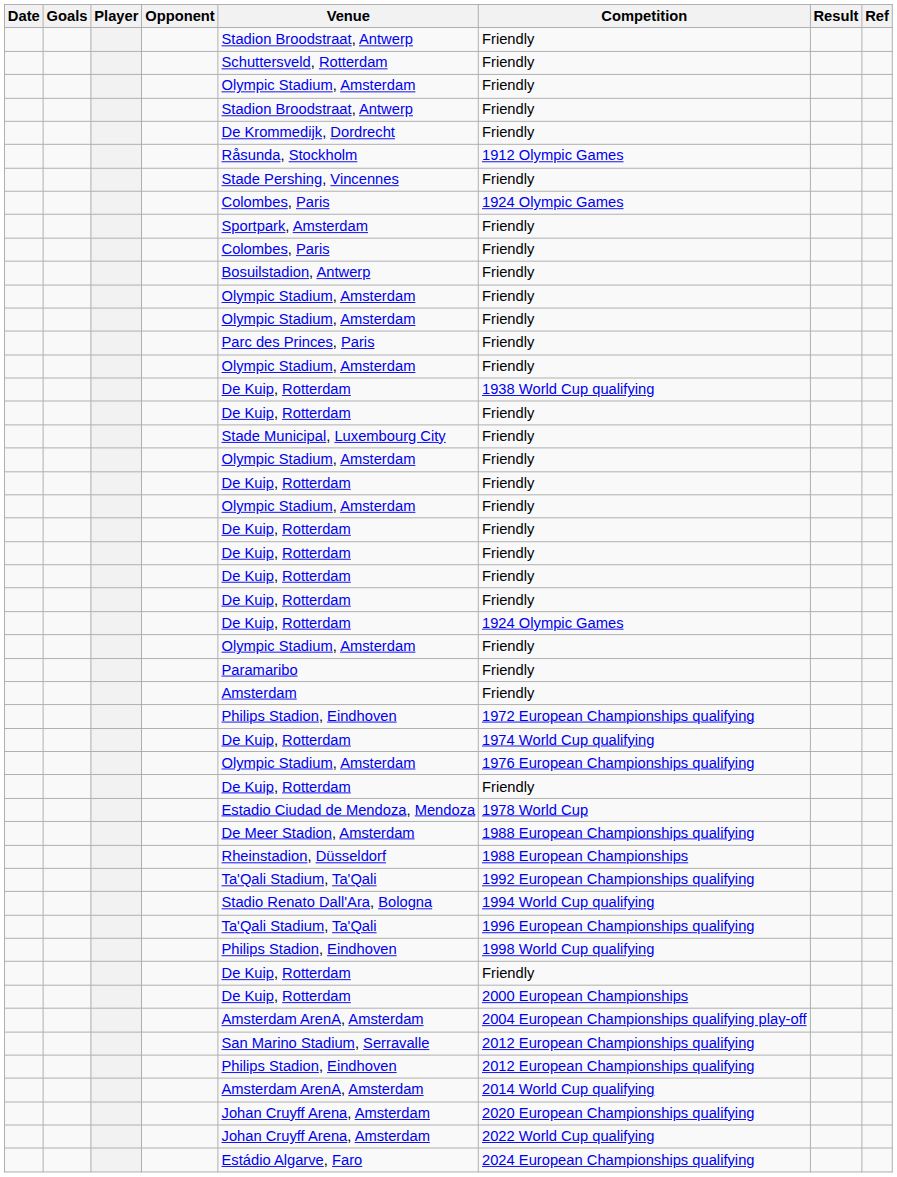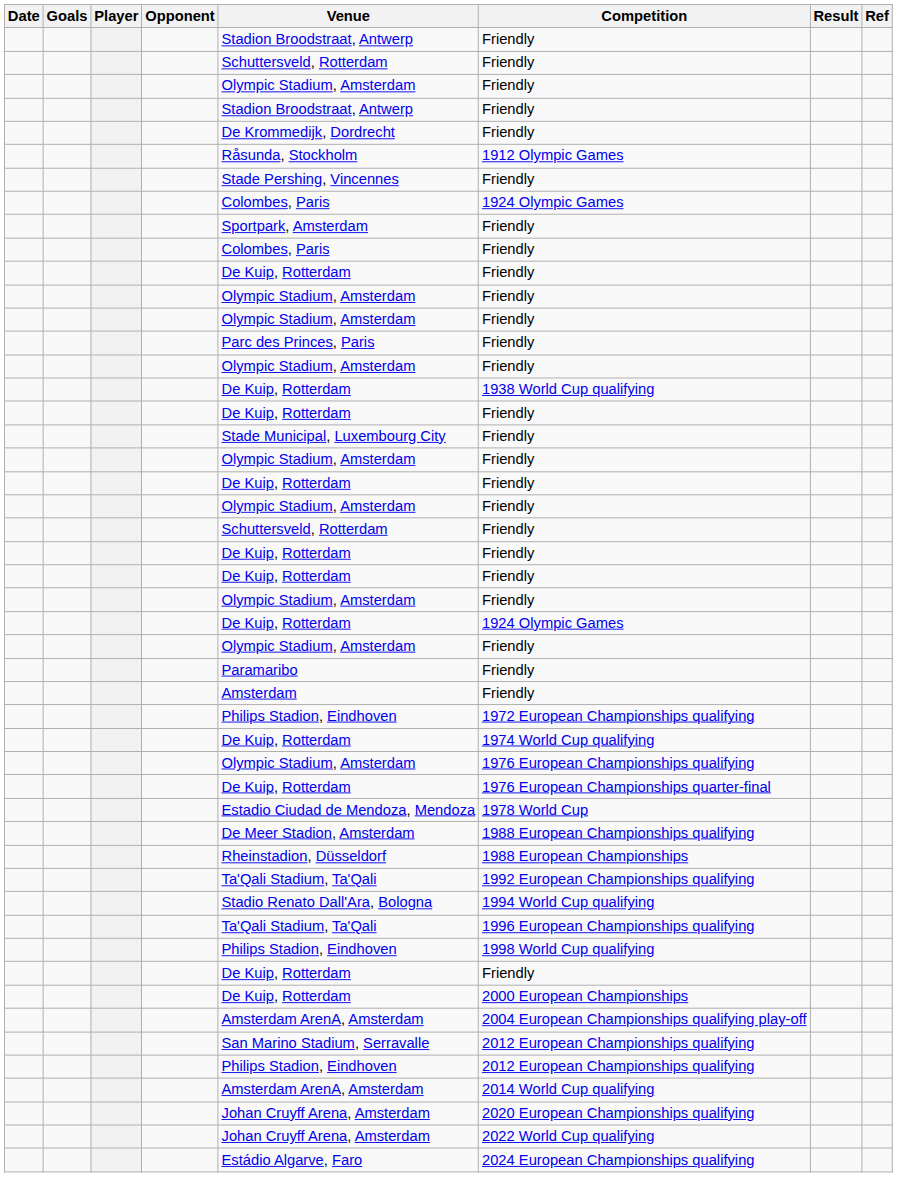(296, 272) Bosuilstadion, Antwerp -> (286, 272) De Kuip, Rotterdam
(286, 529) De Kuip, Rotterdam -> (305, 529) Schuttersveld, Rotterdam
(286, 599) De Kuip, Rotterdam -> (318, 599) Olympic Stadium, Amsterdam
(508, 786) Friendly -> (626, 786) 1976 European Championships quarter-final
